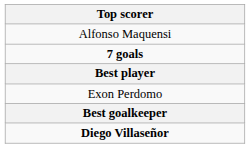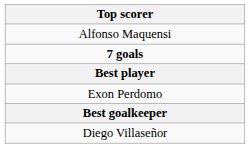(125, 133) bold -> (125, 133) normal
